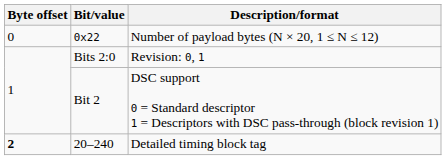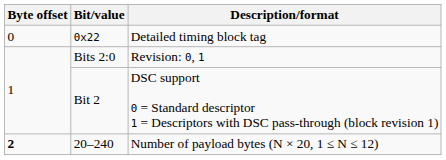(255, 36) Number of payload bytes (N × 20, 1 ≤ N ≤ 12) -> (198, 36) Detailed timing block tag
(198, 144) Detailed timing block tag -> (255, 144) Number of payload bytes (N × 20, 1 ≤ N ≤ 12)
